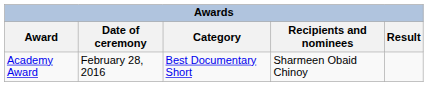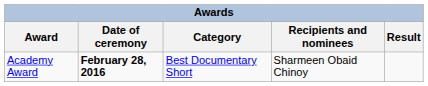(112, 66) normal -> (114, 66) bold
